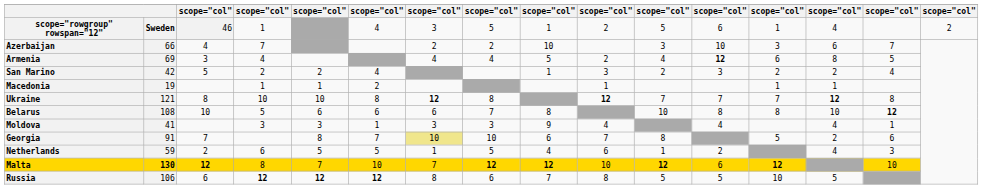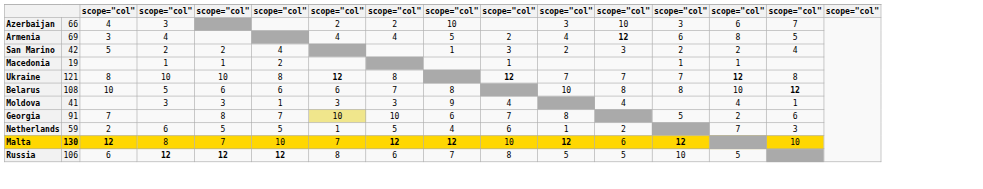- row: (74, 29)
(263, 46) 7 -> (166, 24) 3
(835, 152) 4 -> (738, 129) 7
